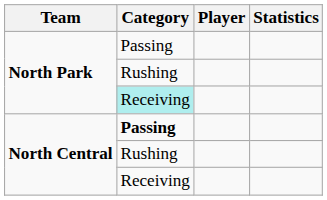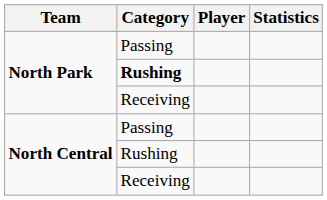(149, 72) normal -> (151, 72) bold
(155, 99) paleturquoise background -> (155, 99) no background
(148, 126) bold -> (147, 126) normal
